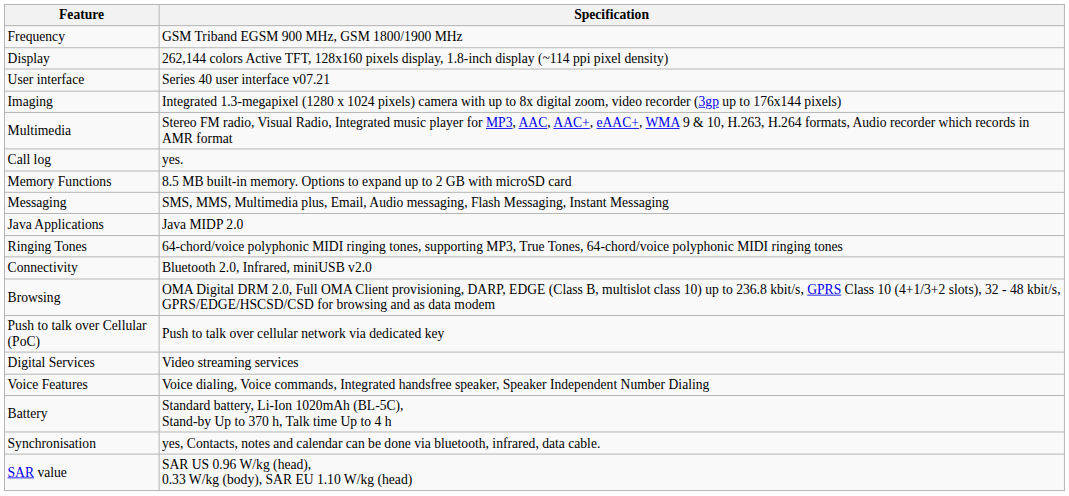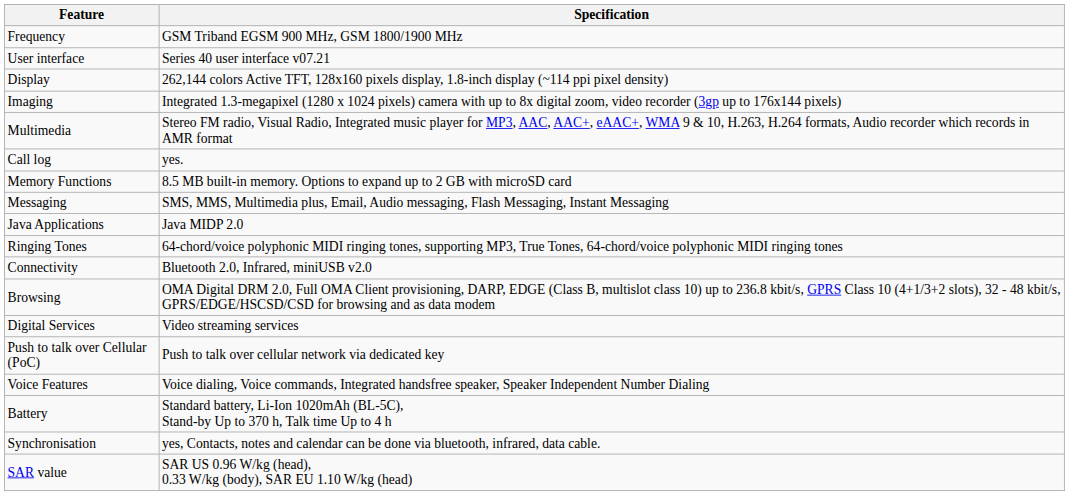rows swapped: (29, 58) <-> (46, 79)
rows swapped: (77, 333) <-> (51, 363)
